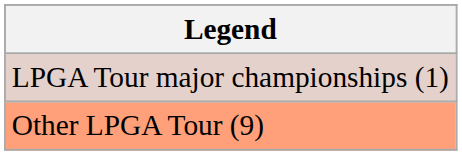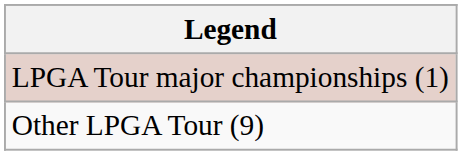(138, 125) lightsalmon background -> (138, 125) no background
